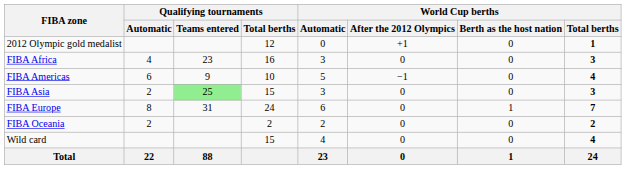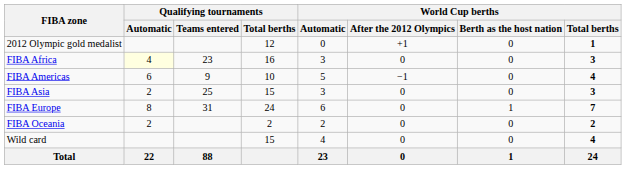(149, 60) no background -> (149, 60) lightyellow background
(208, 92) lightgreen background -> (208, 92) no background
